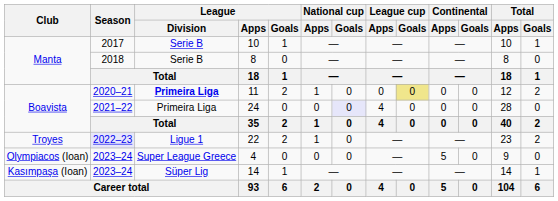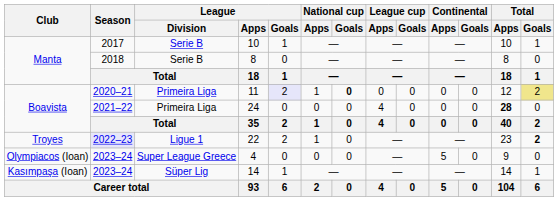(187, 92) bold -> (187, 92) normal
(285, 92) no background -> (285, 92) lavender background
(349, 92) normal -> (349, 92) bold
(412, 92) khaki background -> (412, 92) no background
(537, 92) no background -> (537, 92) khaki background
(349, 108) lavender background -> (349, 108) no background
(506, 108) normal -> (506, 108) bold
(537, 140) normal -> (537, 140) bold
